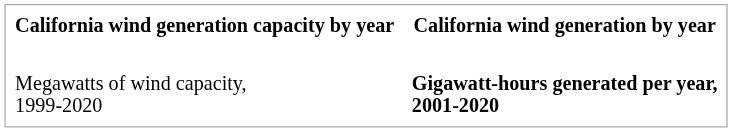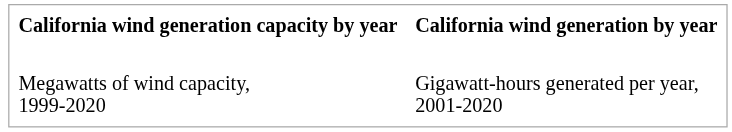(565, 94) bold -> (557, 94) normal
